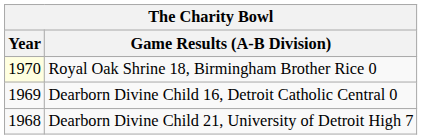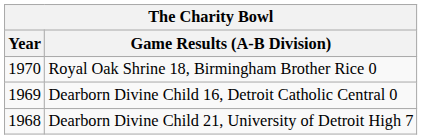(25, 69) lightyellow background -> (25, 69) no background
